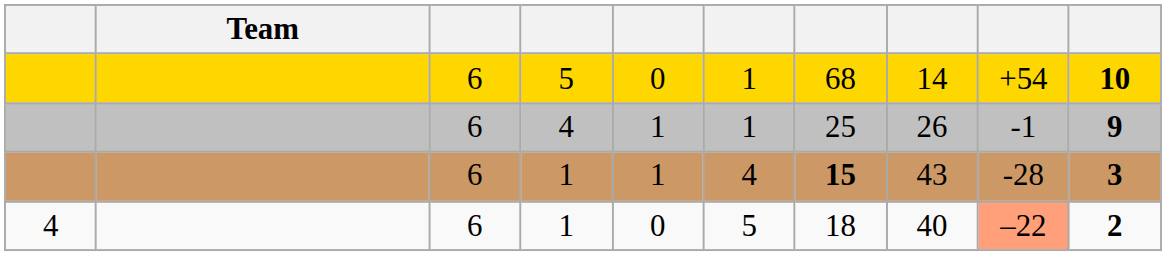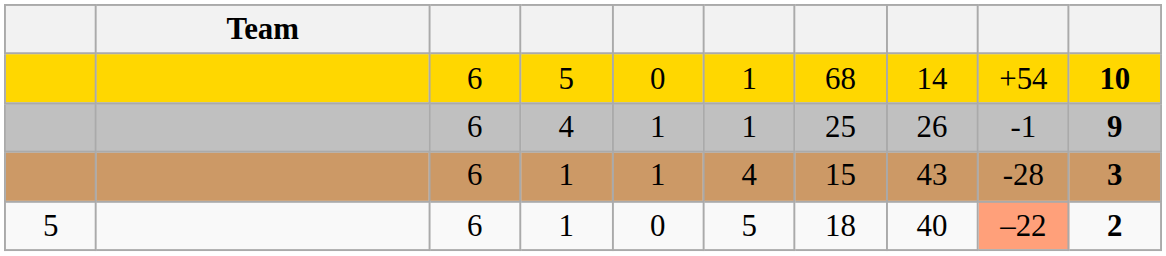(841, 175) bold -> (841, 175) normal
(51, 224) 4 -> (51, 224) 5
